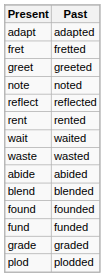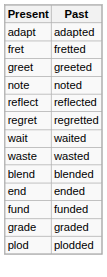+ row: (22, 120)
- row: (17, 120)
- row: (21, 174)
+ row: (17, 191)
- row: (22, 209)
